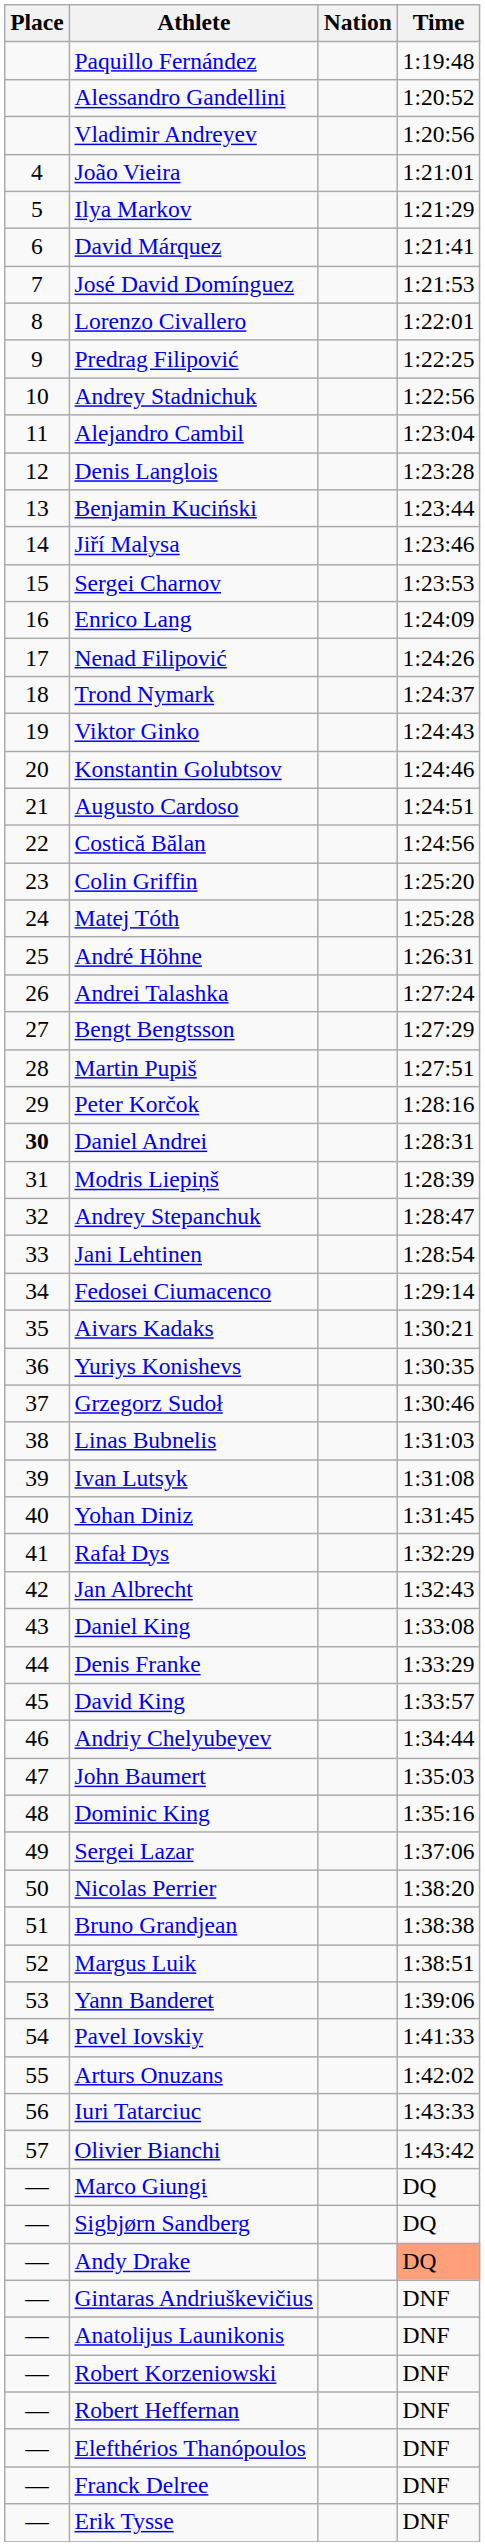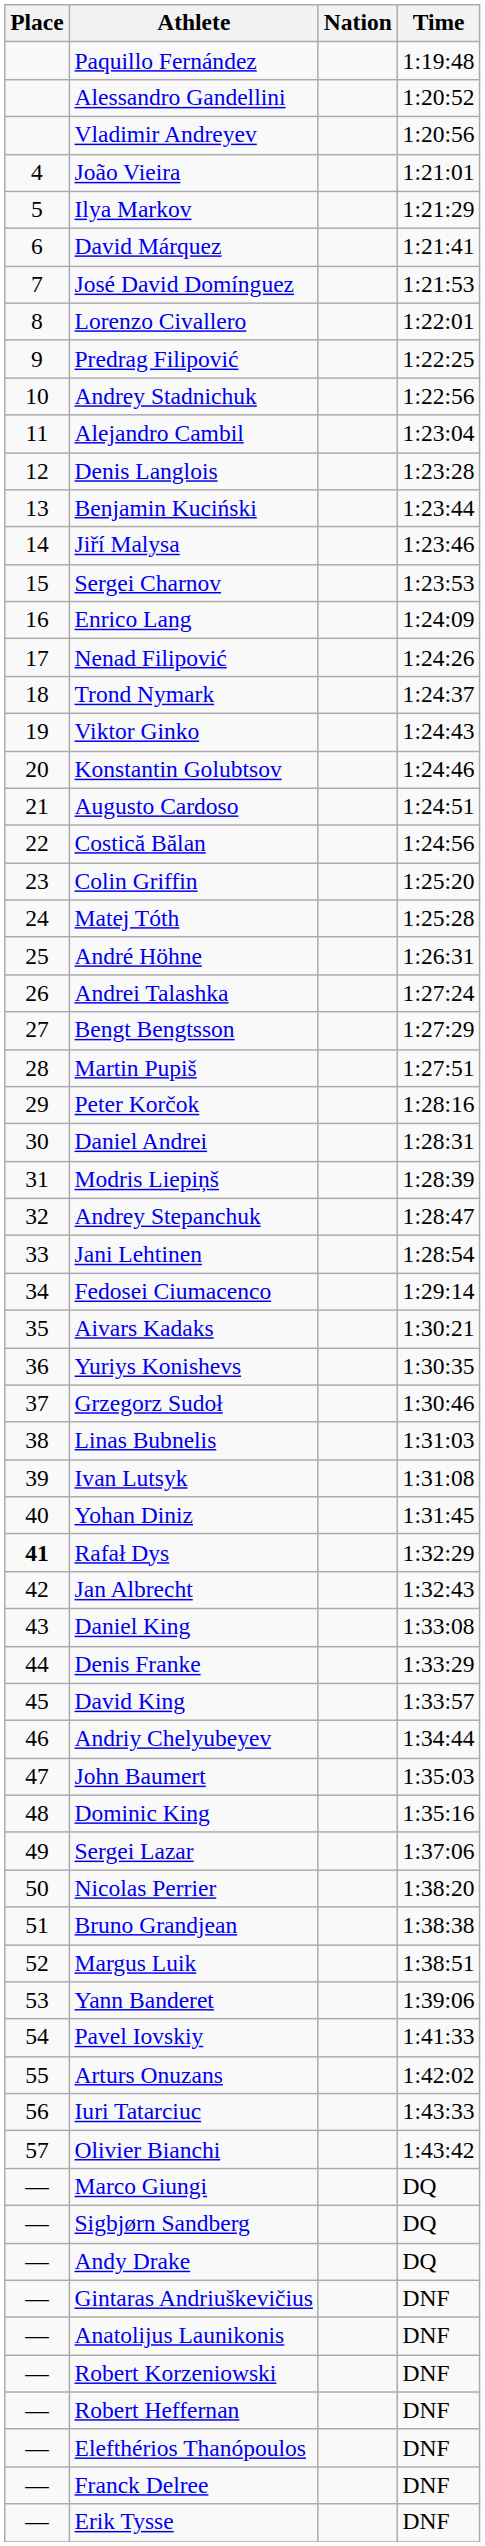(37, 1142) bold -> (37, 1142) normal
(37, 1552) normal -> (37, 1552) bold
(420, 2261) lightsalmon background -> (420, 2261) no background
